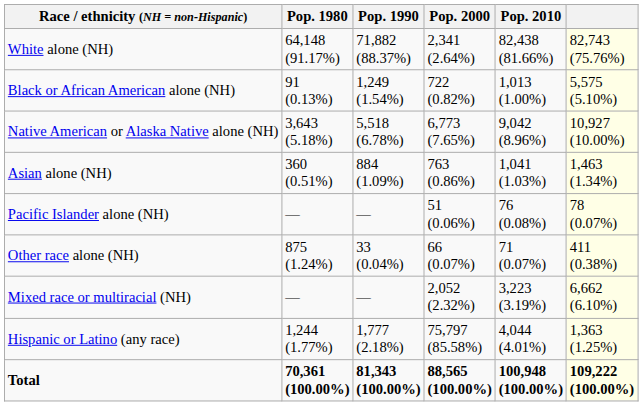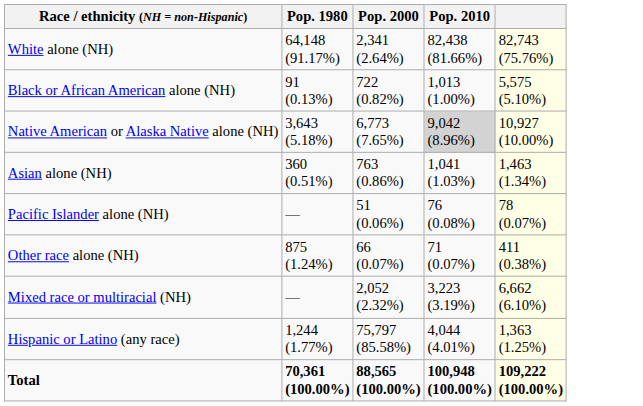- column: (389, 16)
(522, 132) no background -> (451, 132) lightgrey background
